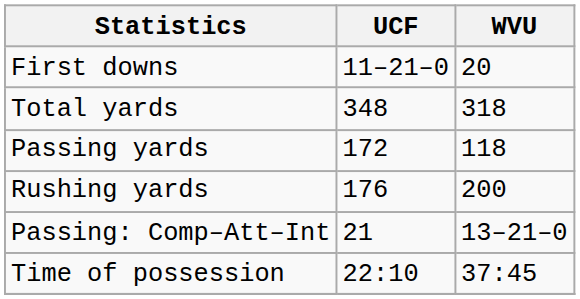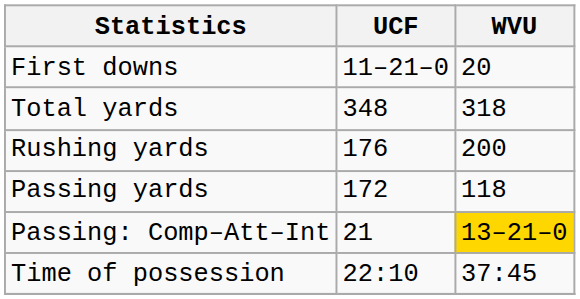rows swapped: (110, 191) <-> (110, 150)
(514, 233) no background -> (514, 233) gold background
